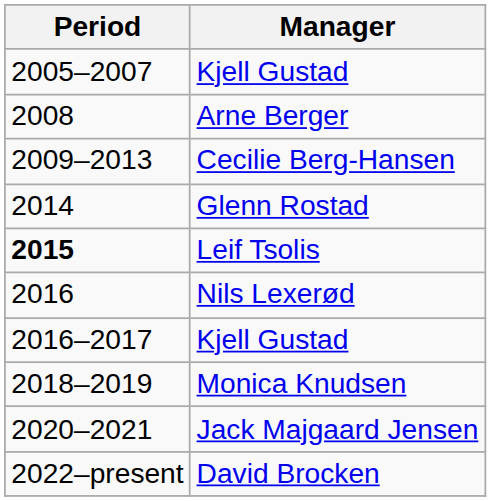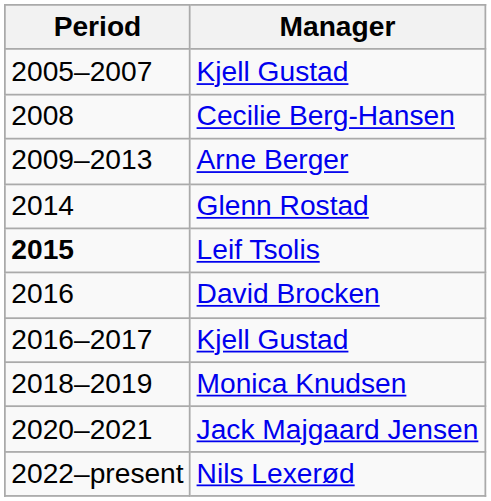(272, 116) Arne Berger -> (326, 116) Cecilie Berg-Hansen
(326, 160) Cecilie Berg-Hansen -> (272, 160) Arne Berger
(276, 294) Nils Lexerød -> (288, 294) David Brocken
(288, 473) David Brocken -> (276, 473) Nils Lexerød
